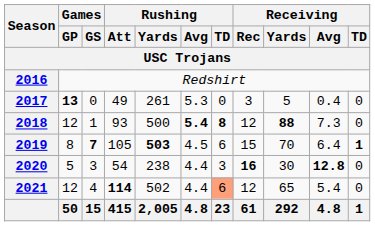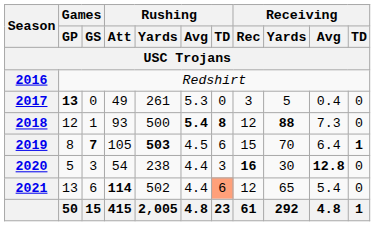(70, 188) 12 -> (70, 188) 13
(93, 188) 4 -> (93, 188) 6
